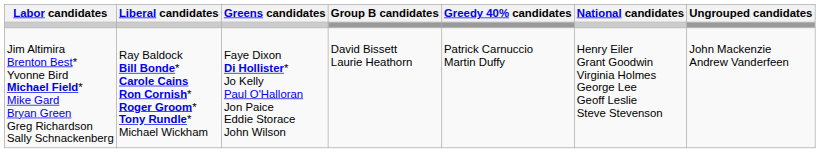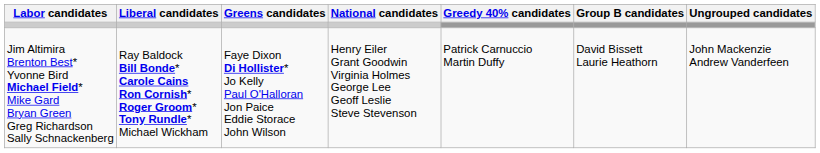columns swapped: (630, 13) <-> (385, 13)
